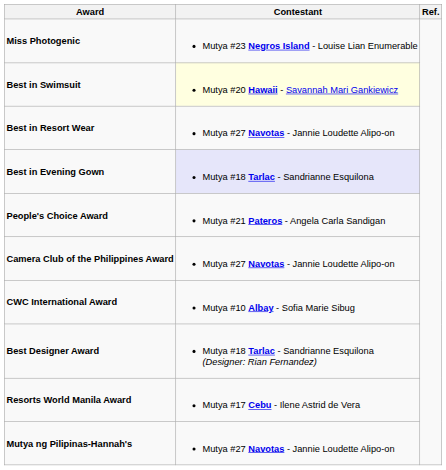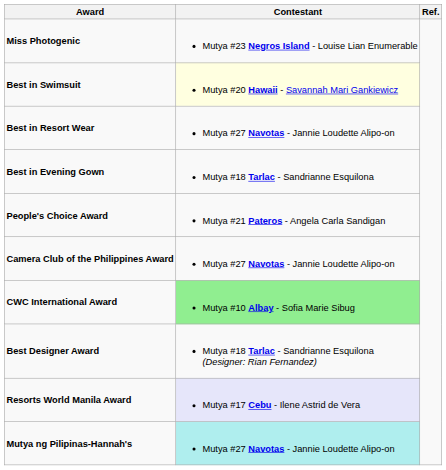(298, 177) lavender background -> (298, 177) no background
(298, 308) no background -> (298, 308) lightgreen background
(298, 405) no background -> (298, 405) lavender background
(298, 449) no background -> (298, 449) paleturquoise background
